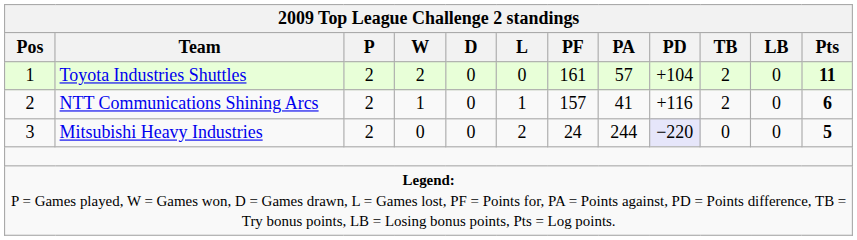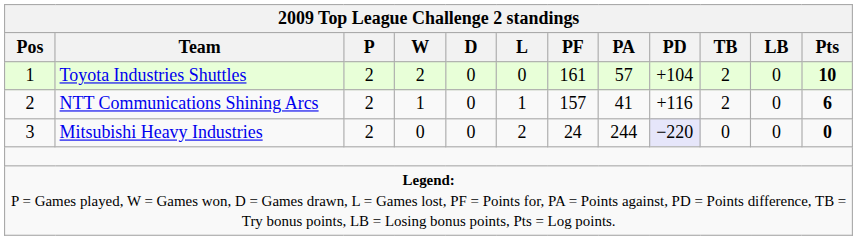(827, 75) 11 -> (827, 75) 10
(827, 132) 5 -> (827, 132) 0
